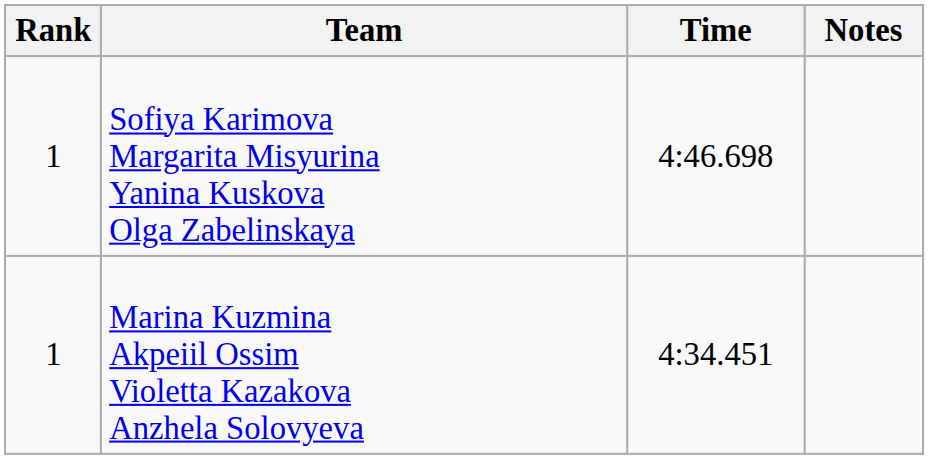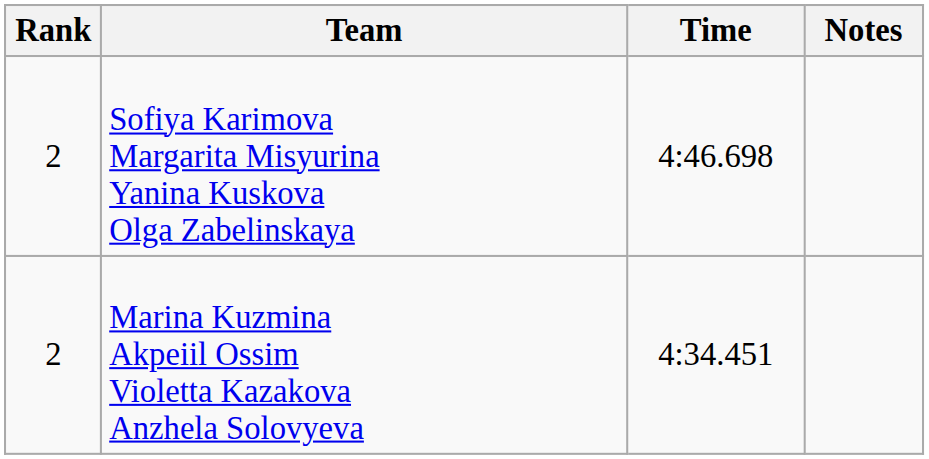(53, 155) 1 -> (53, 155) 2
(53, 354) 1 -> (53, 354) 2
